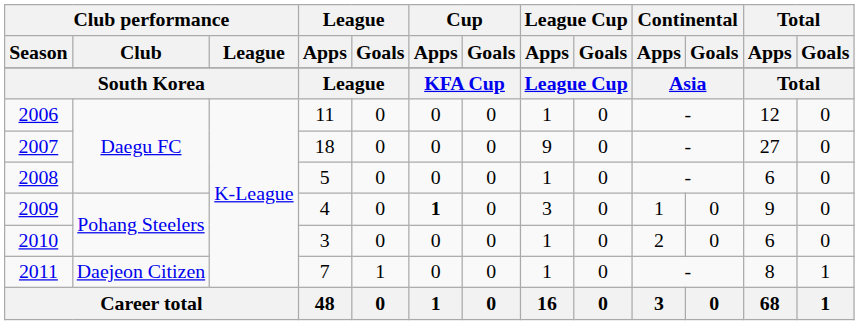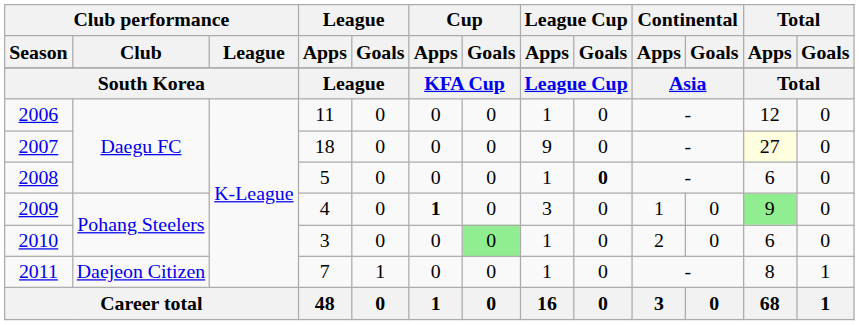(770, 146) no background -> (770, 146) lightyellow background
(603, 177) normal -> (603, 177) bold
(770, 209) no background -> (770, 209) lightgreen background
(491, 240) no background -> (491, 240) lightgreen background
